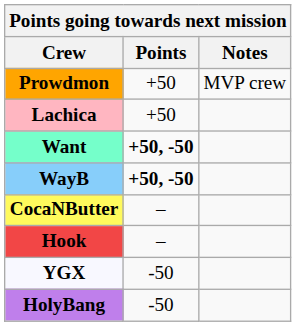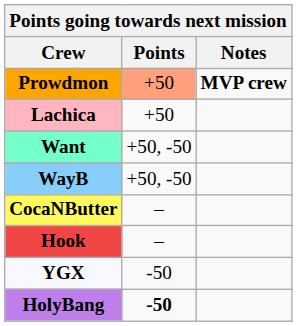(161, 83) no background -> (159, 83) lightsalmon background
(245, 83) normal -> (244, 83) bold
(161, 147) bold -> (159, 147) normal
(161, 178) bold -> (159, 178) normal
(161, 304) normal -> (159, 304) bold
